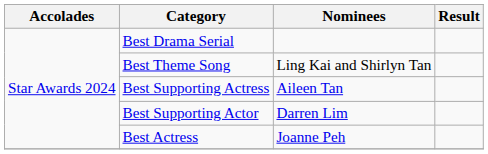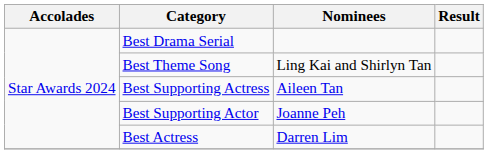(312, 112) Darren Lim -> (311, 112) Joanne Peh
(311, 137) Joanne Peh -> (312, 137) Darren Lim
